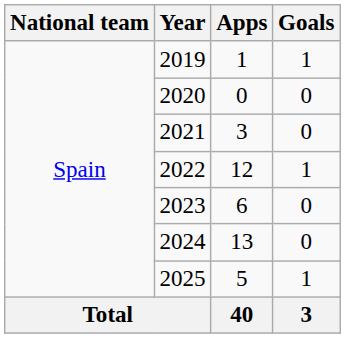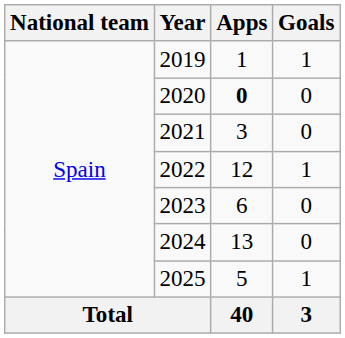(242, 95) normal -> (242, 95) bold
